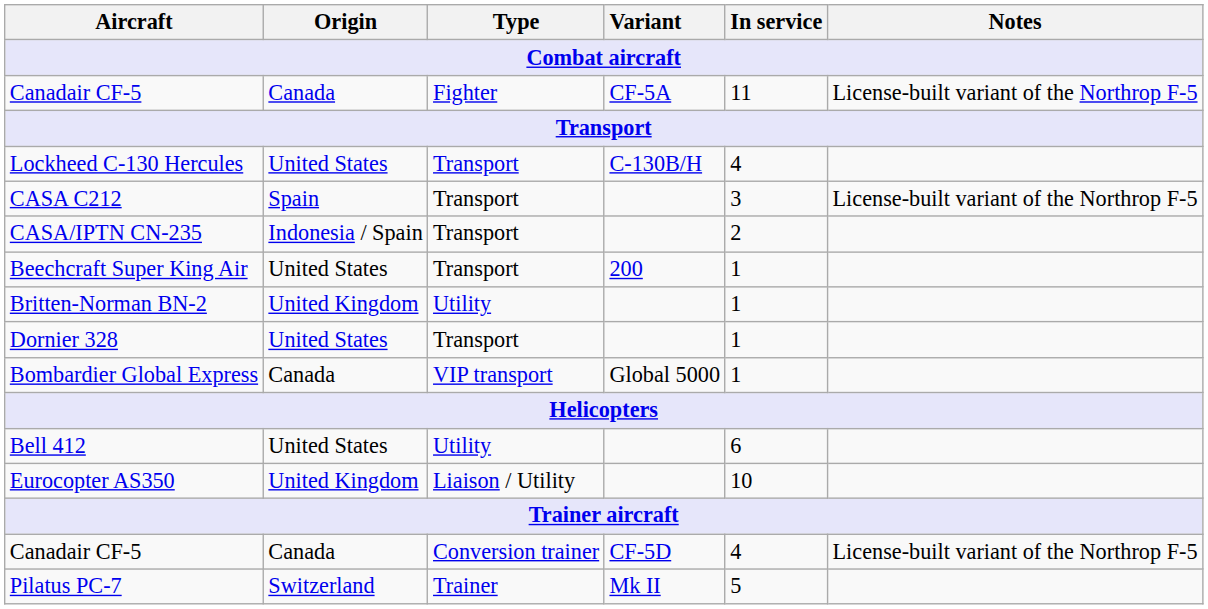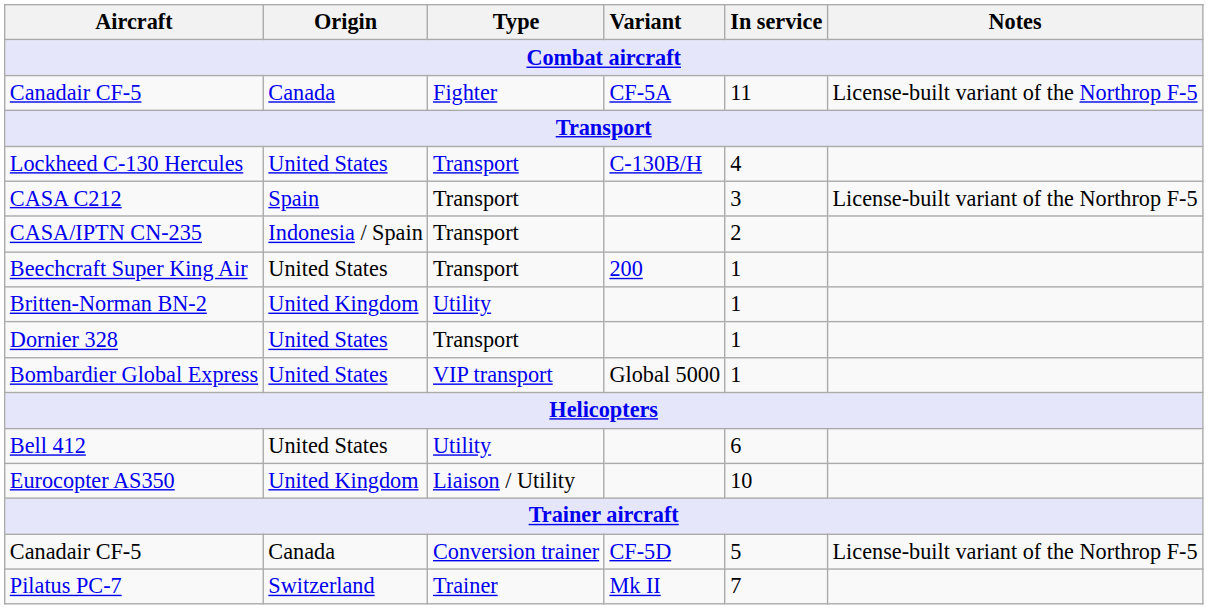(302, 374) Canada -> (328, 374) United States
(736, 551) 4 -> (736, 551) 5
(736, 586) 5 -> (736, 586) 7
